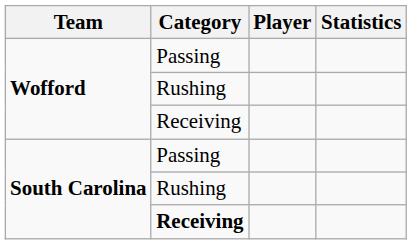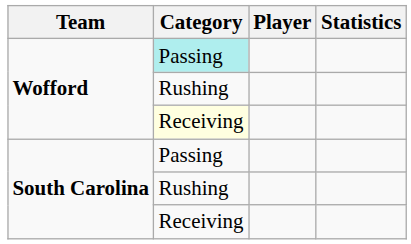(188, 55) no background -> (191, 55) paleturquoise background
(199, 121) no background -> (201, 121) lightyellow background
(200, 221) bold -> (201, 221) normal
